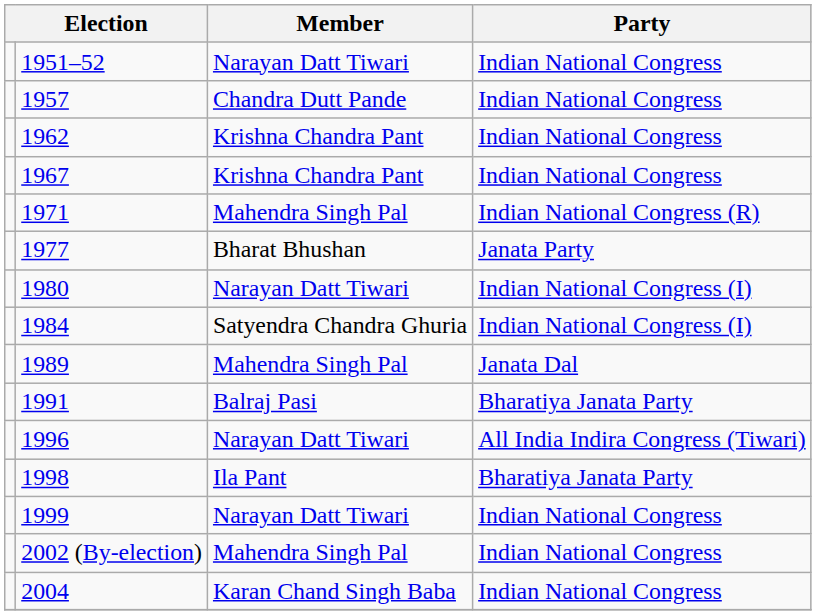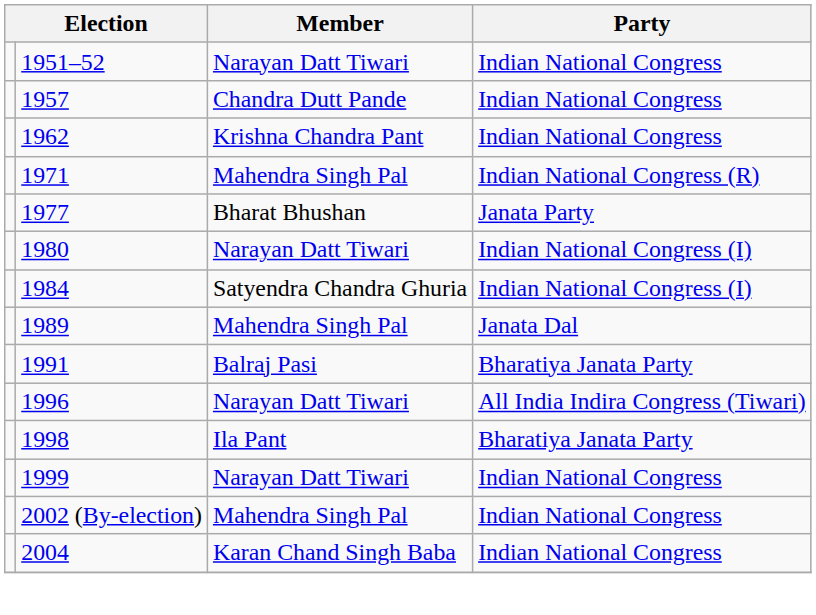- row: (45, 174)
